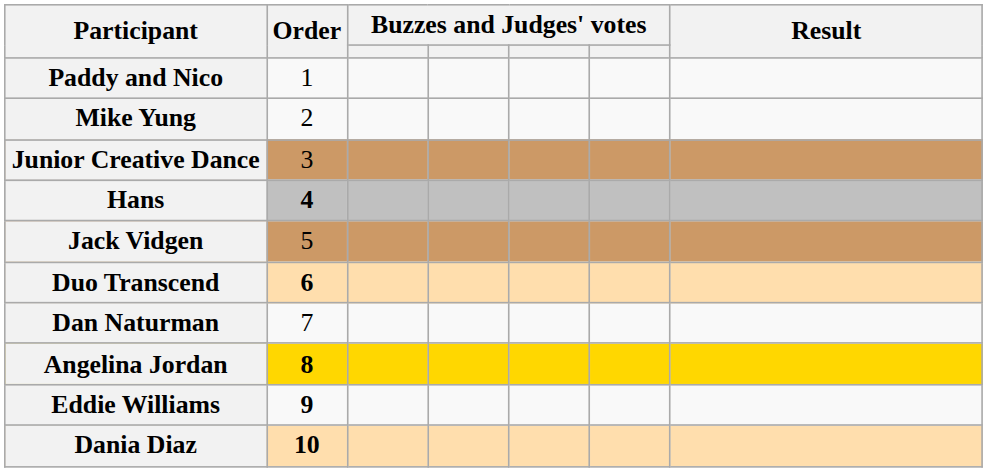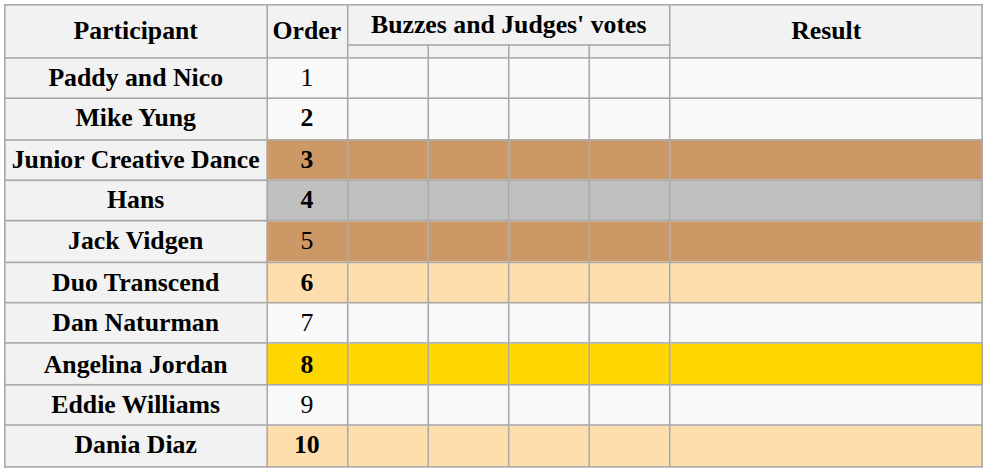(307, 118) normal -> (307, 118) bold
(307, 159) normal -> (307, 159) bold
(307, 404) bold -> (307, 404) normal
